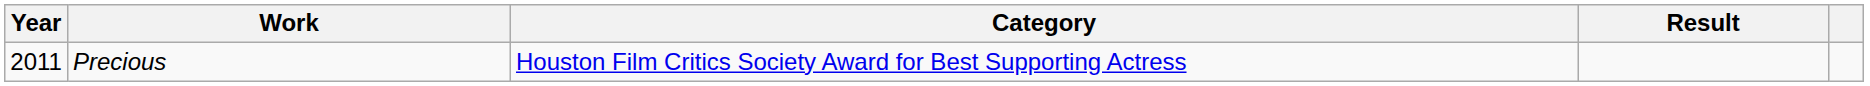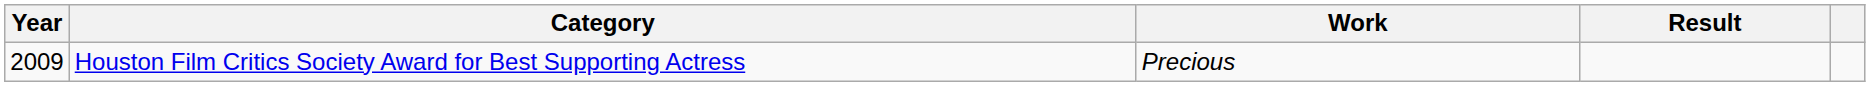columns swapped: (1044, 23) <-> (289, 23)
(36, 61) 2011 -> (37, 61) 2009
